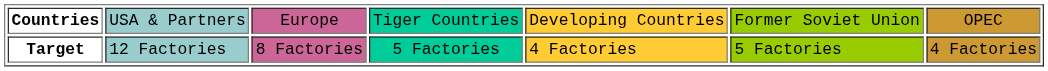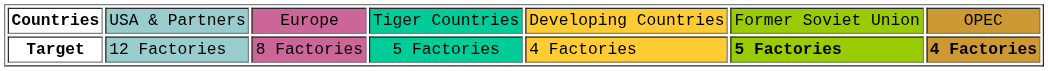(788, 50) normal -> (788, 50) bold
(983, 50) normal -> (983, 50) bold
